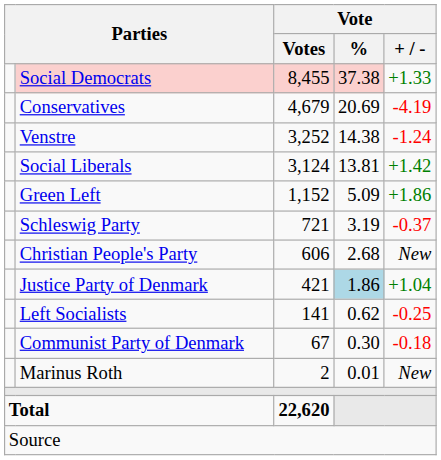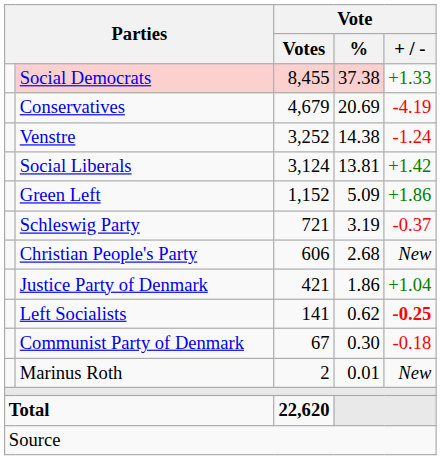(364, 284) lightblue background -> (364, 284) no background
(412, 313) normal -> (412, 313) bold
